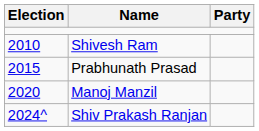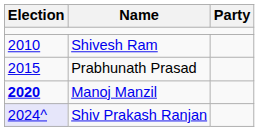(24, 92) normal -> (24, 92) bold
(27, 115) no background -> (27, 115) lavender background
